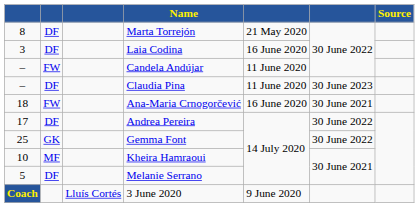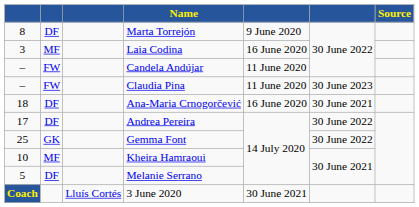(277, 31) 21 May 2020 -> (274, 31) 9 June 2020
(52, 49) DF -> (52, 49) MF
(52, 85) DF -> (52, 85) FW
(52, 103) FW -> (52, 103) DF
(274, 193) 9 June 2020 -> (277, 193) 30 June 2021
